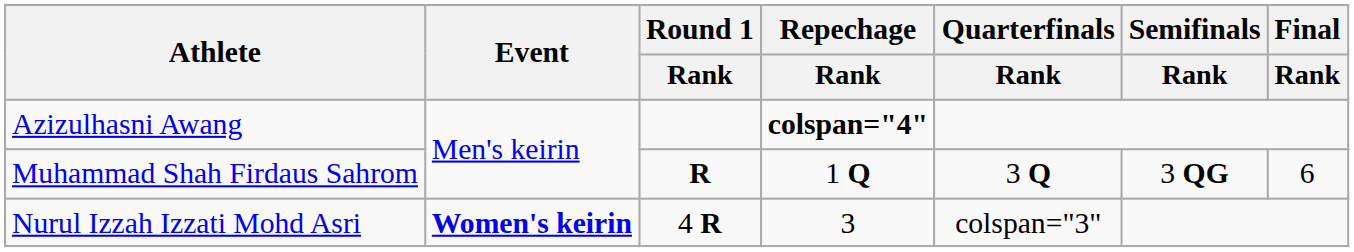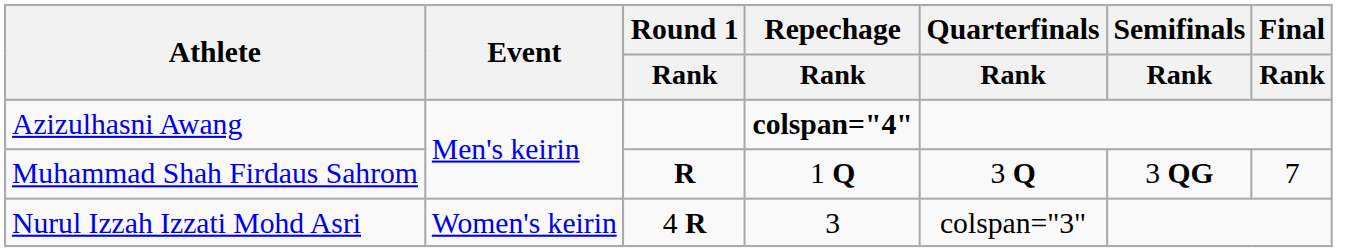(1307, 173) 6 -> (1292, 173) 7
(532, 222) bold -> (524, 222) normal
